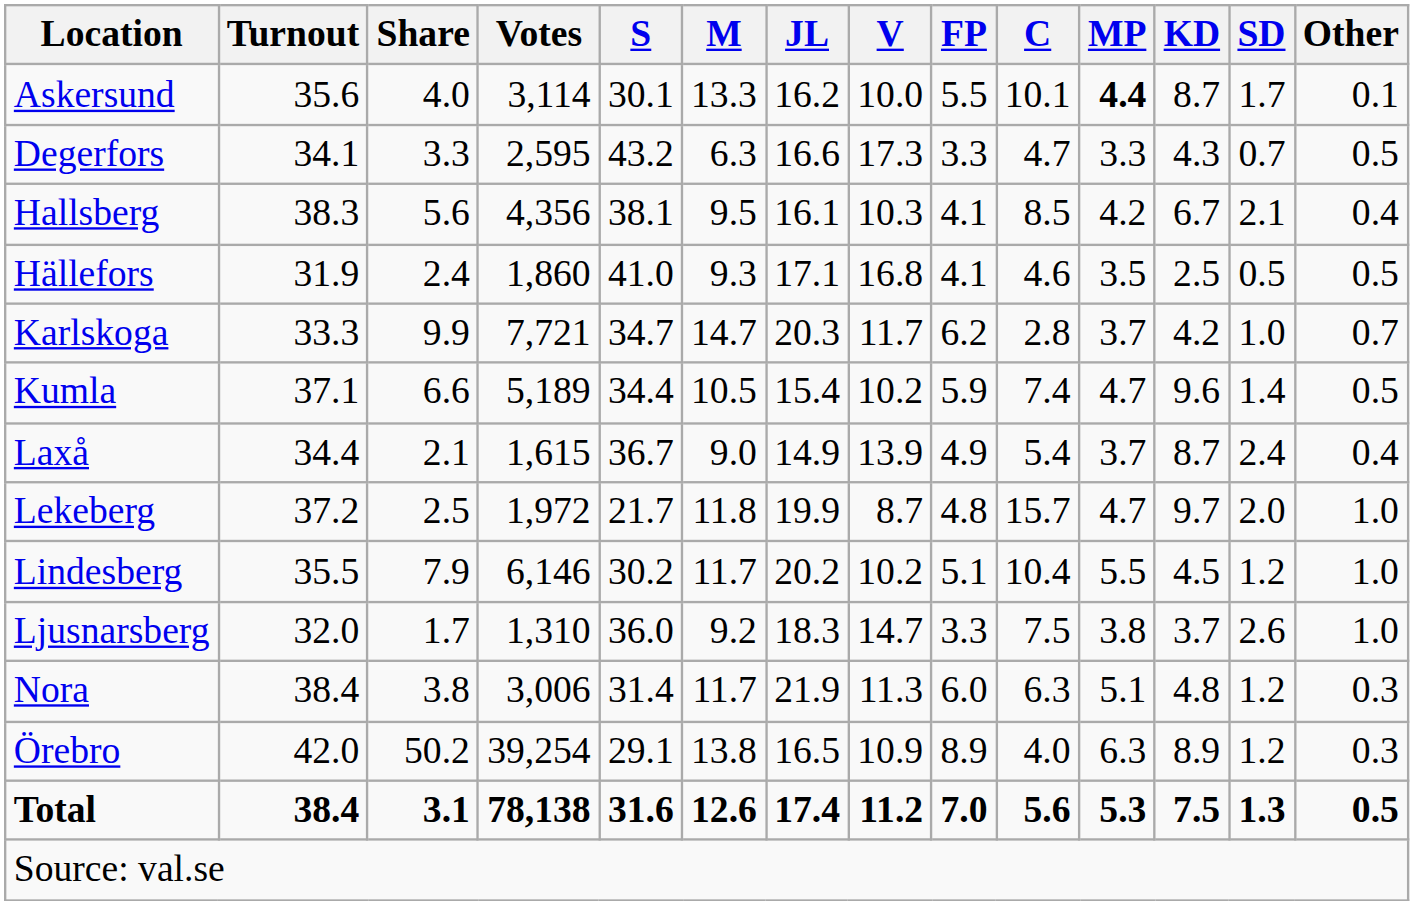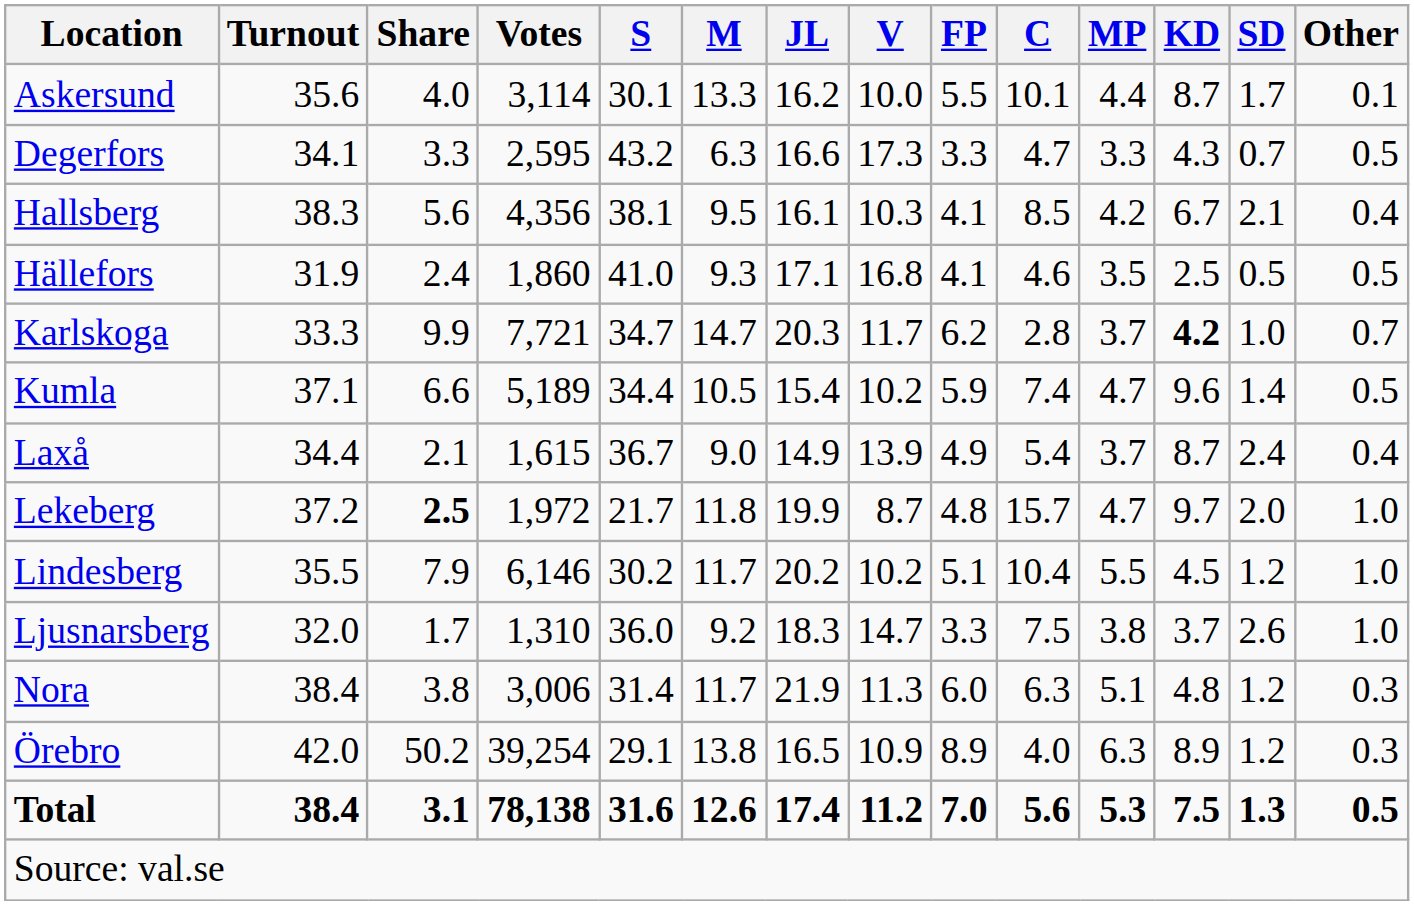(1123, 93) bold -> (1123, 93) normal
(1197, 332) normal -> (1197, 332) bold
(446, 511) normal -> (446, 511) bold
